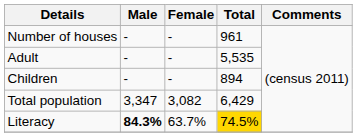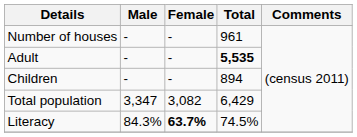(237, 57) normal -> (237, 57) bold
(143, 121) bold -> (143, 121) normal
(187, 121) normal -> (187, 121) bold
(239, 121) gold background -> (239, 121) no background
